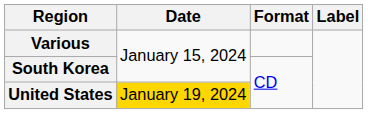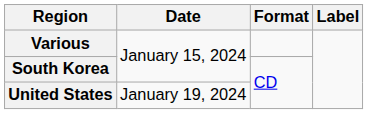(183, 95) gold background -> (183, 95) no background
